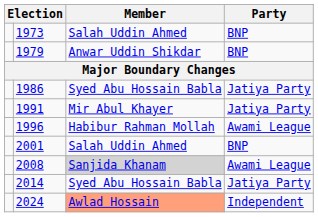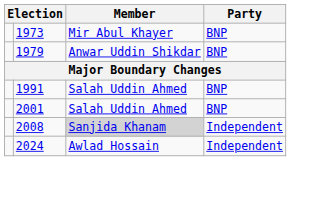(128, 33) Salah Uddin Ahmed -> (121, 33) Mir Abul Khayer
- row: (30, 89)
(121, 108) Mir Abul Khayer -> (128, 89) Salah Uddin Ahmed
(269, 108) Jatiya Party -> (217, 89) BNP
- row: (30, 127)
(269, 165) Awami League -> (245, 127) Independent
- row: (30, 184)
(114, 202) lightsalmon background -> (114, 146) no background
